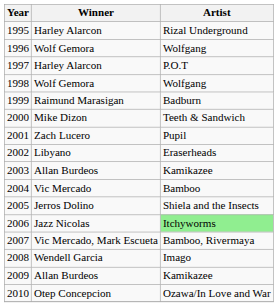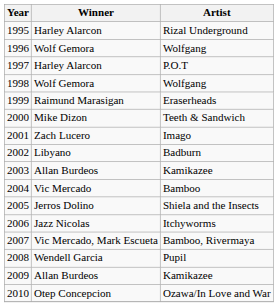(182, 100) Badburn -> (190, 100) Eraserheads
(175, 135) Pupil -> (177, 135) Imago
(190, 153) Eraserheads -> (182, 153) Badburn
(189, 223) lightgreen background -> (189, 223) no background
(177, 258) Imago -> (175, 258) Pupil
